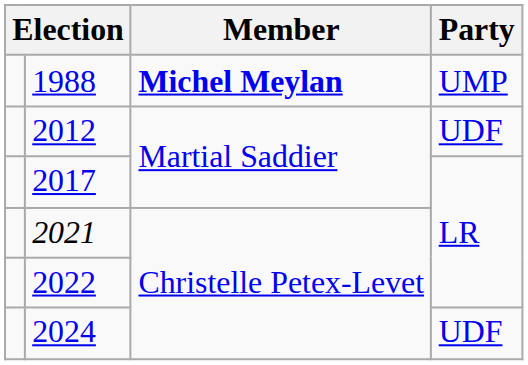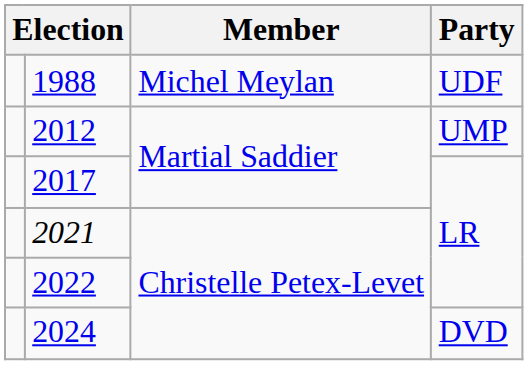(241, 80) bold -> (236, 80) normal
(473, 80) UMP -> (471, 80) UDF
(471, 130) UDF -> (473, 130) UMP
(471, 332) UDF -> (473, 332) DVD
